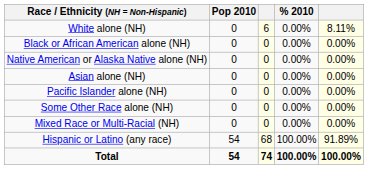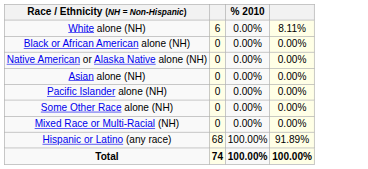- column: (234, 12)
